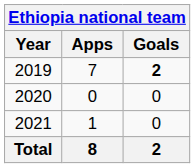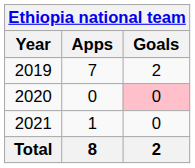(156, 70) bold -> (156, 70) normal
(156, 96) no background -> (156, 96) pink background
